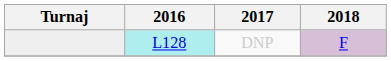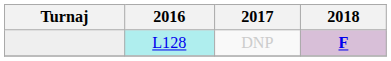(343, 42) normal -> (343, 42) bold
